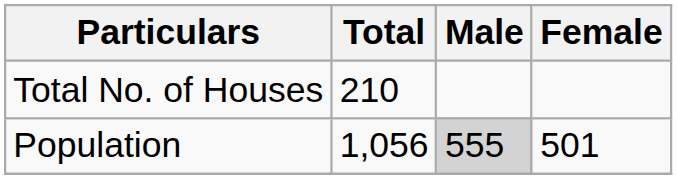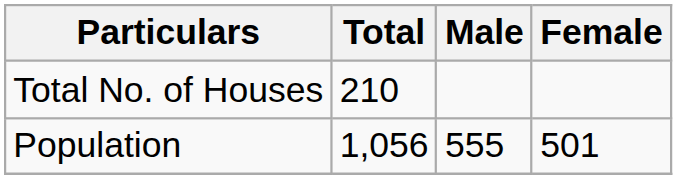(475, 145) lightgrey background -> (475, 145) no background
